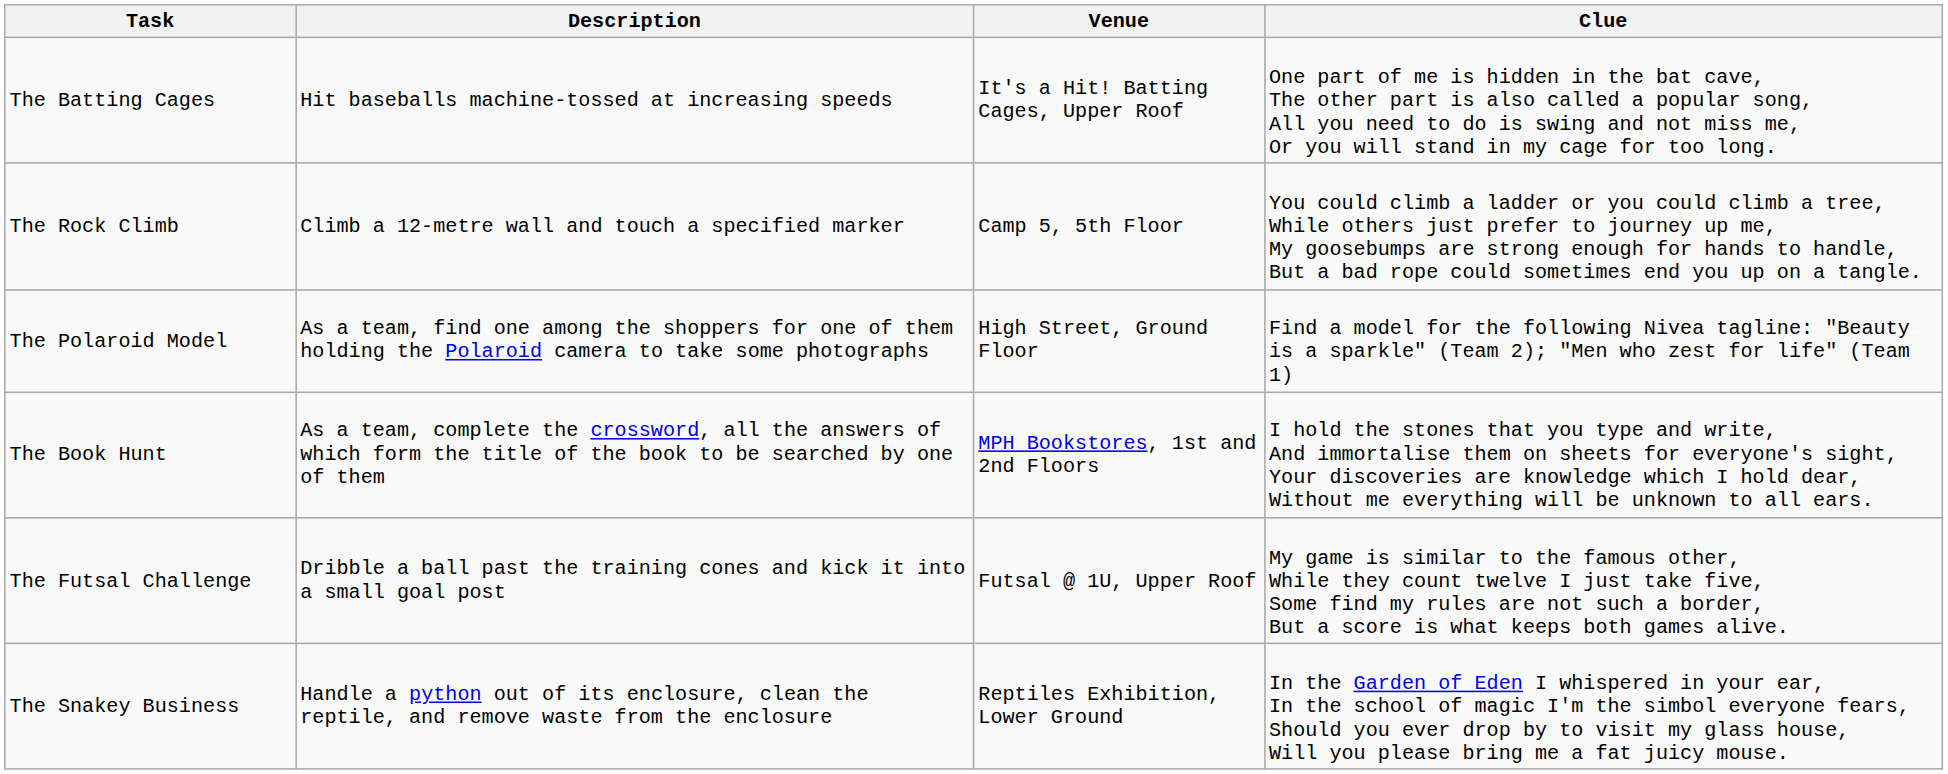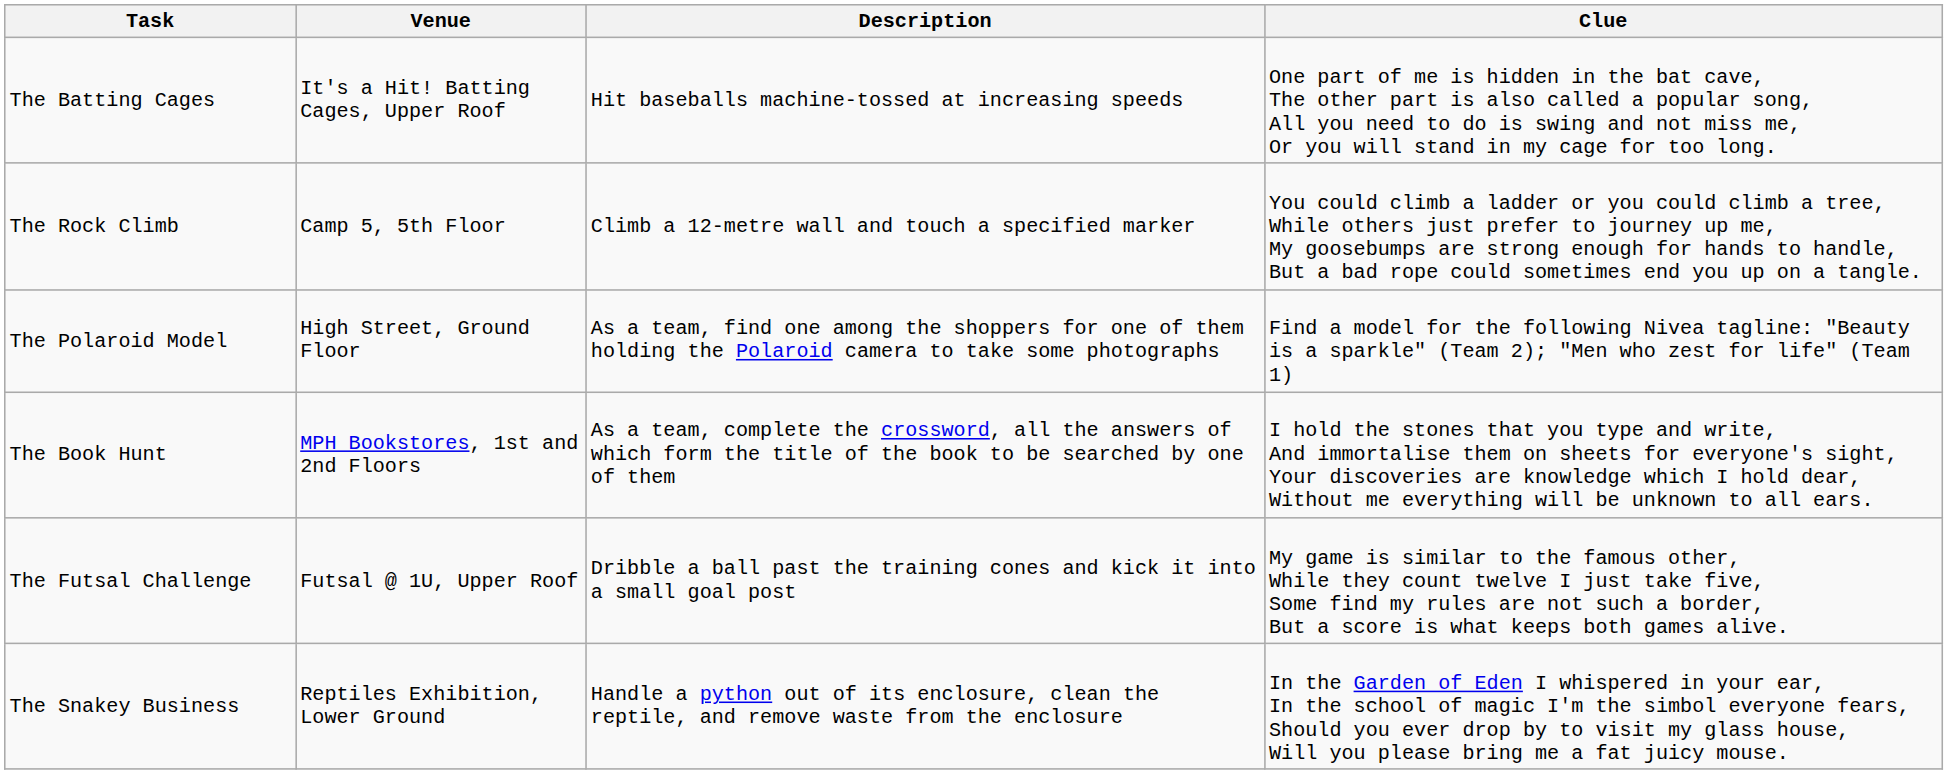columns swapped: (1119, 21) <-> (634, 21)
